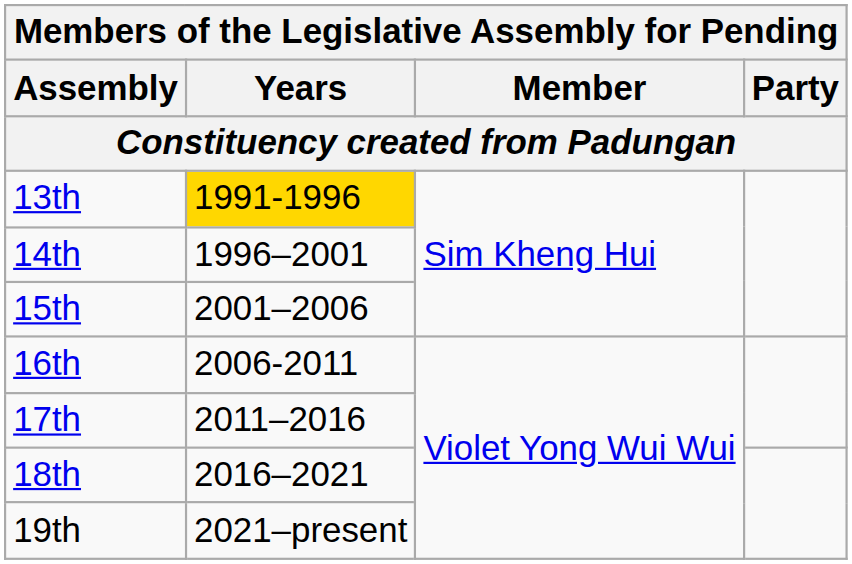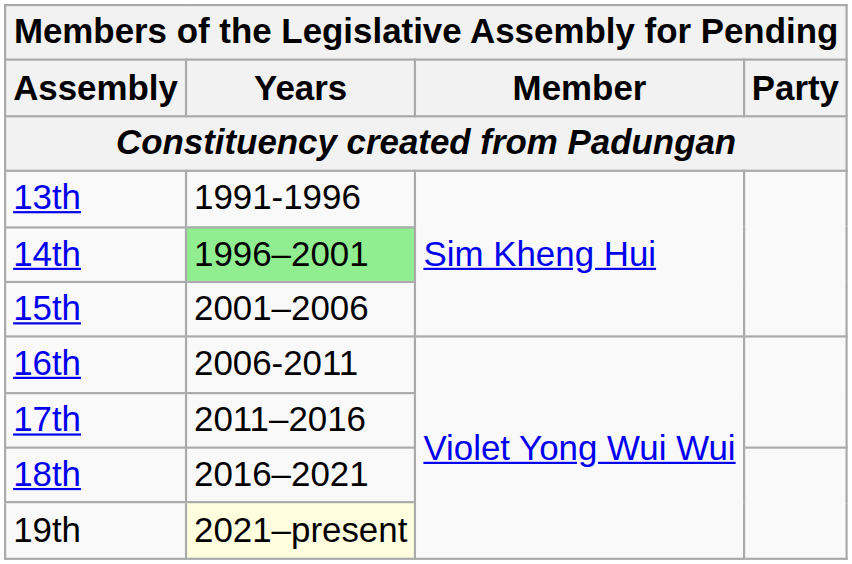(277, 198) gold background -> (277, 198) no background
(281, 253) no background -> (281, 253) lightgreen background
(301, 530) no background -> (301, 530) lightyellow background
